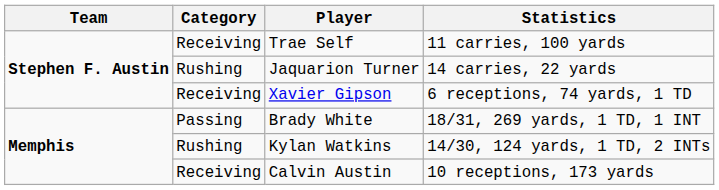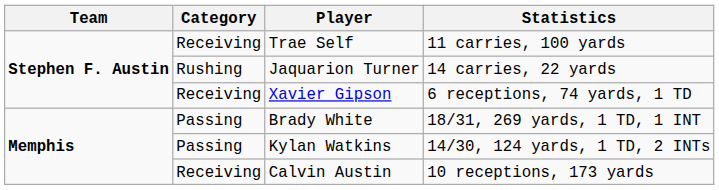(209, 146) Rushing -> (209, 146) Passing
